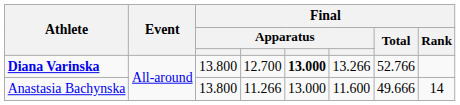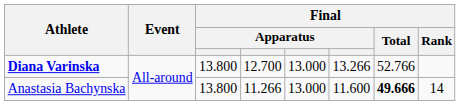(307, 66) bold -> (307, 66) normal
(396, 89) normal -> (396, 89) bold
